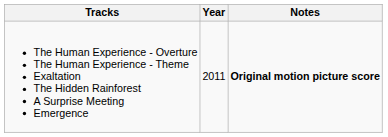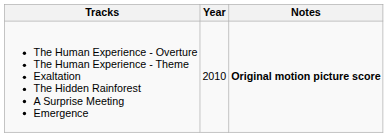(214, 76) 2011 -> (214, 76) 2010
